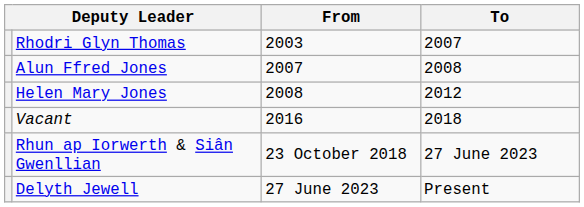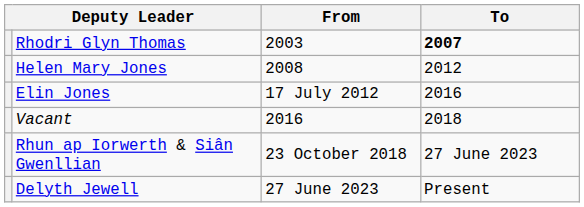(443, 43) normal -> (443, 43) bold
- row: (91, 69)
+ row: (63, 94)
